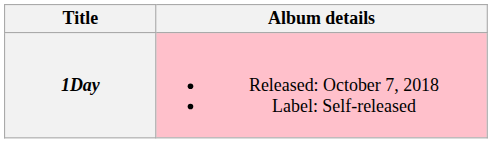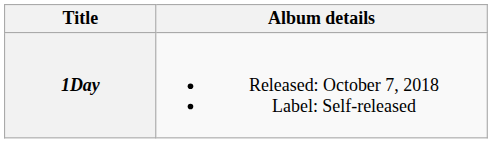(322, 95) pink background -> (322, 95) no background
